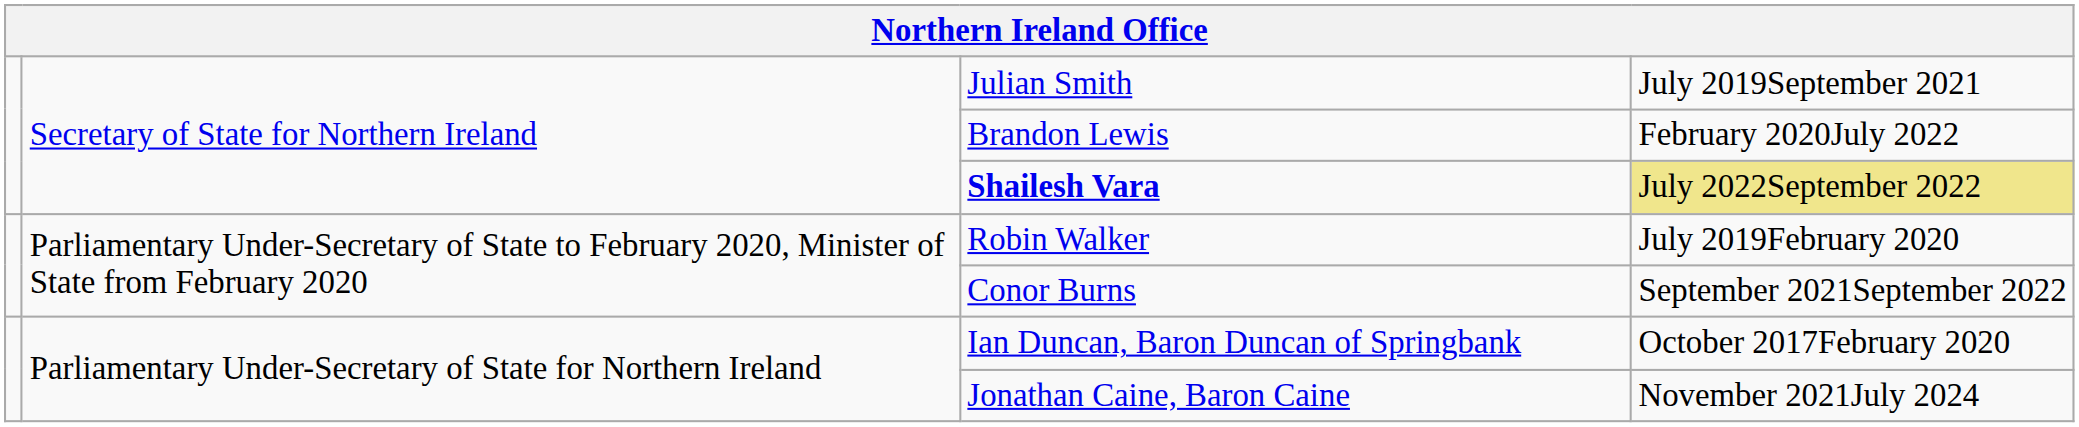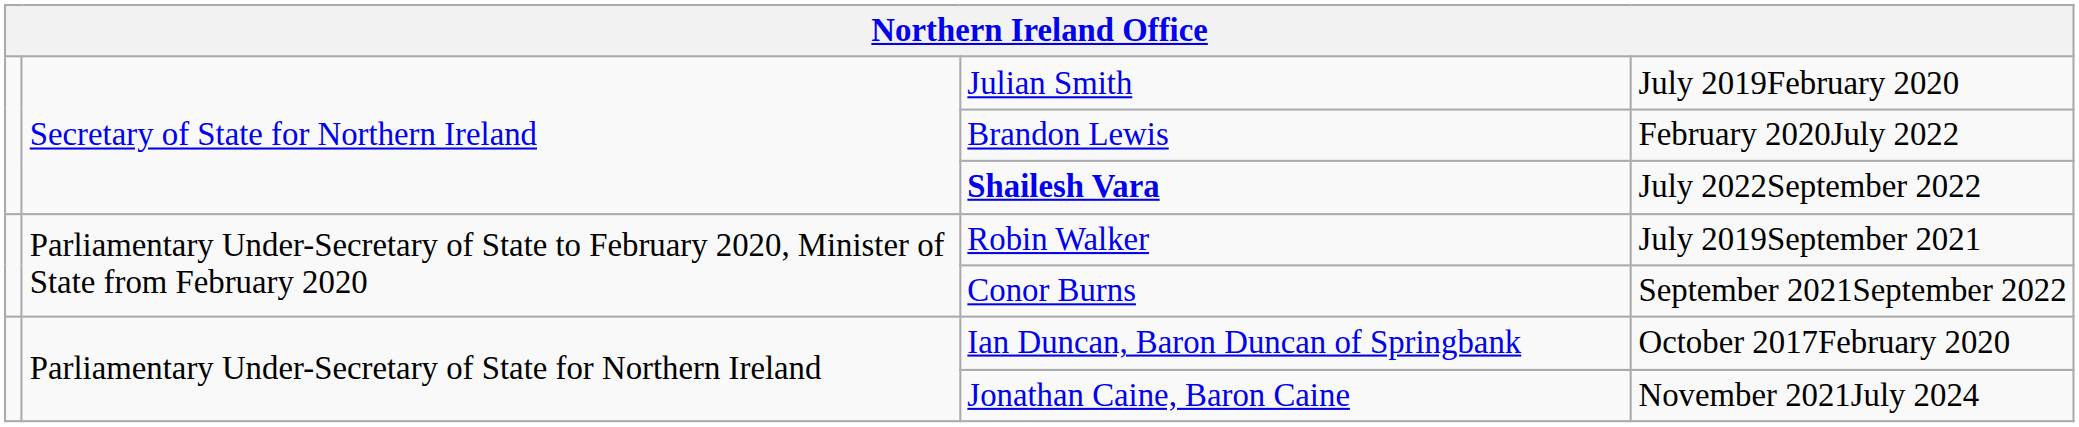(1810, 82) July 2019September 2021 -> (1799, 82) July 2019February 2020
(1810, 186) khaki background -> (1810, 186) no background
(1799, 238) July 2019February 2020 -> (1810, 238) July 2019September 2021
